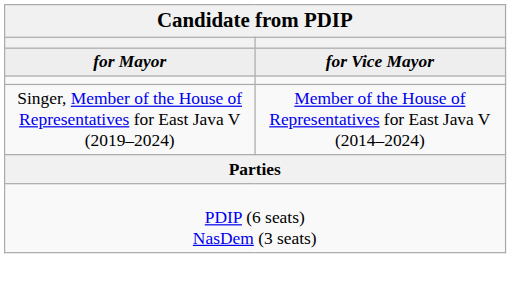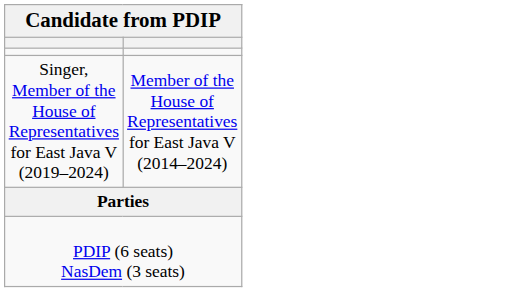- row: (130, 62)
